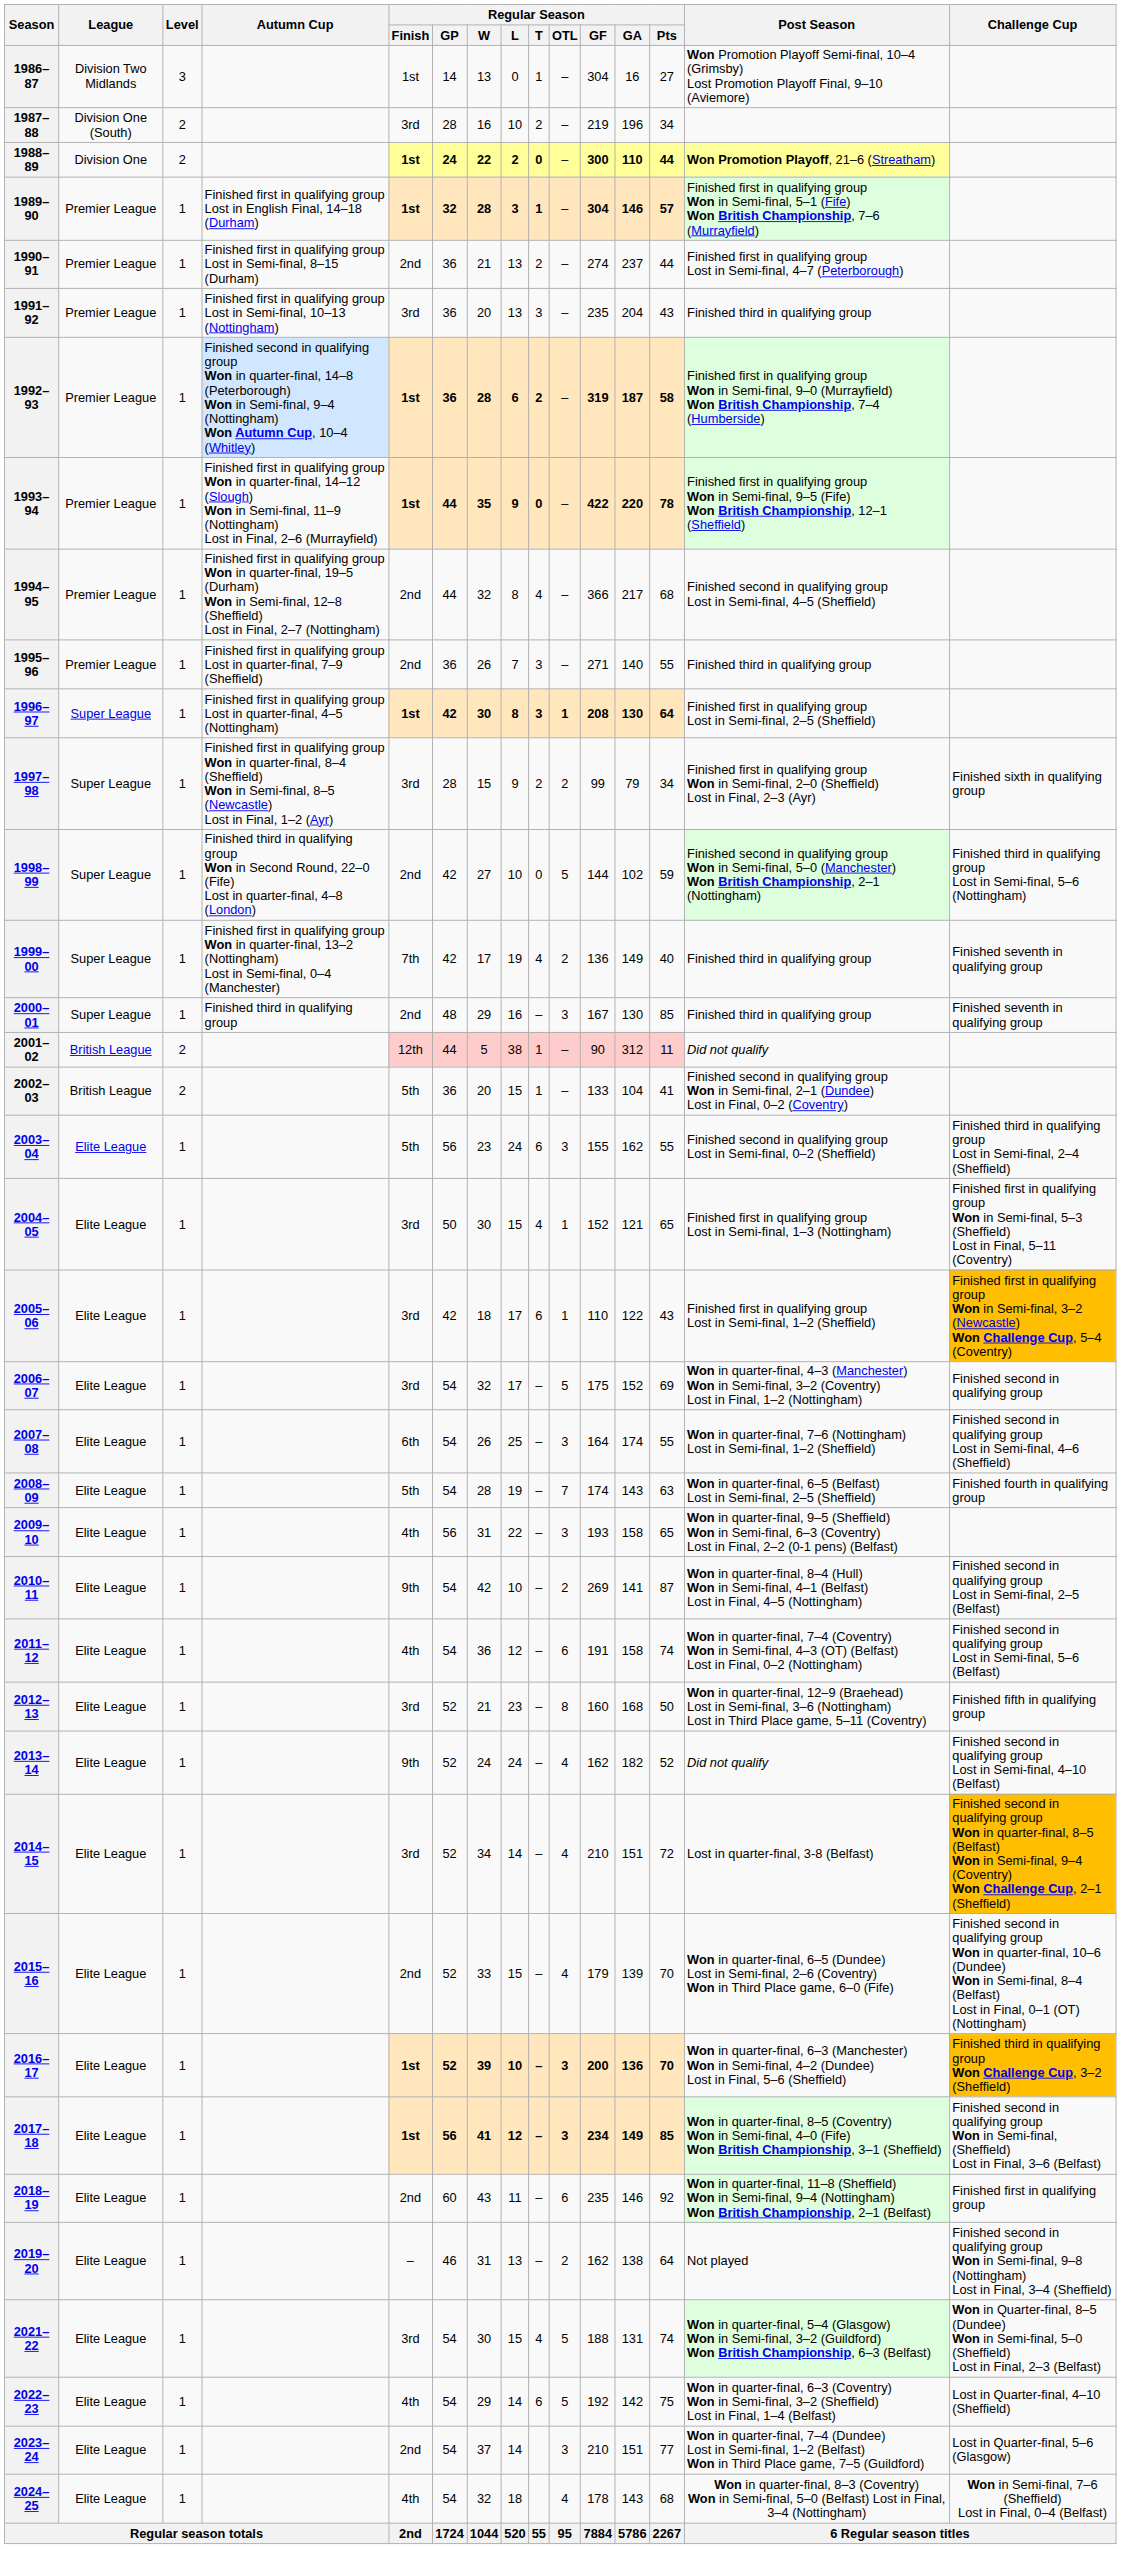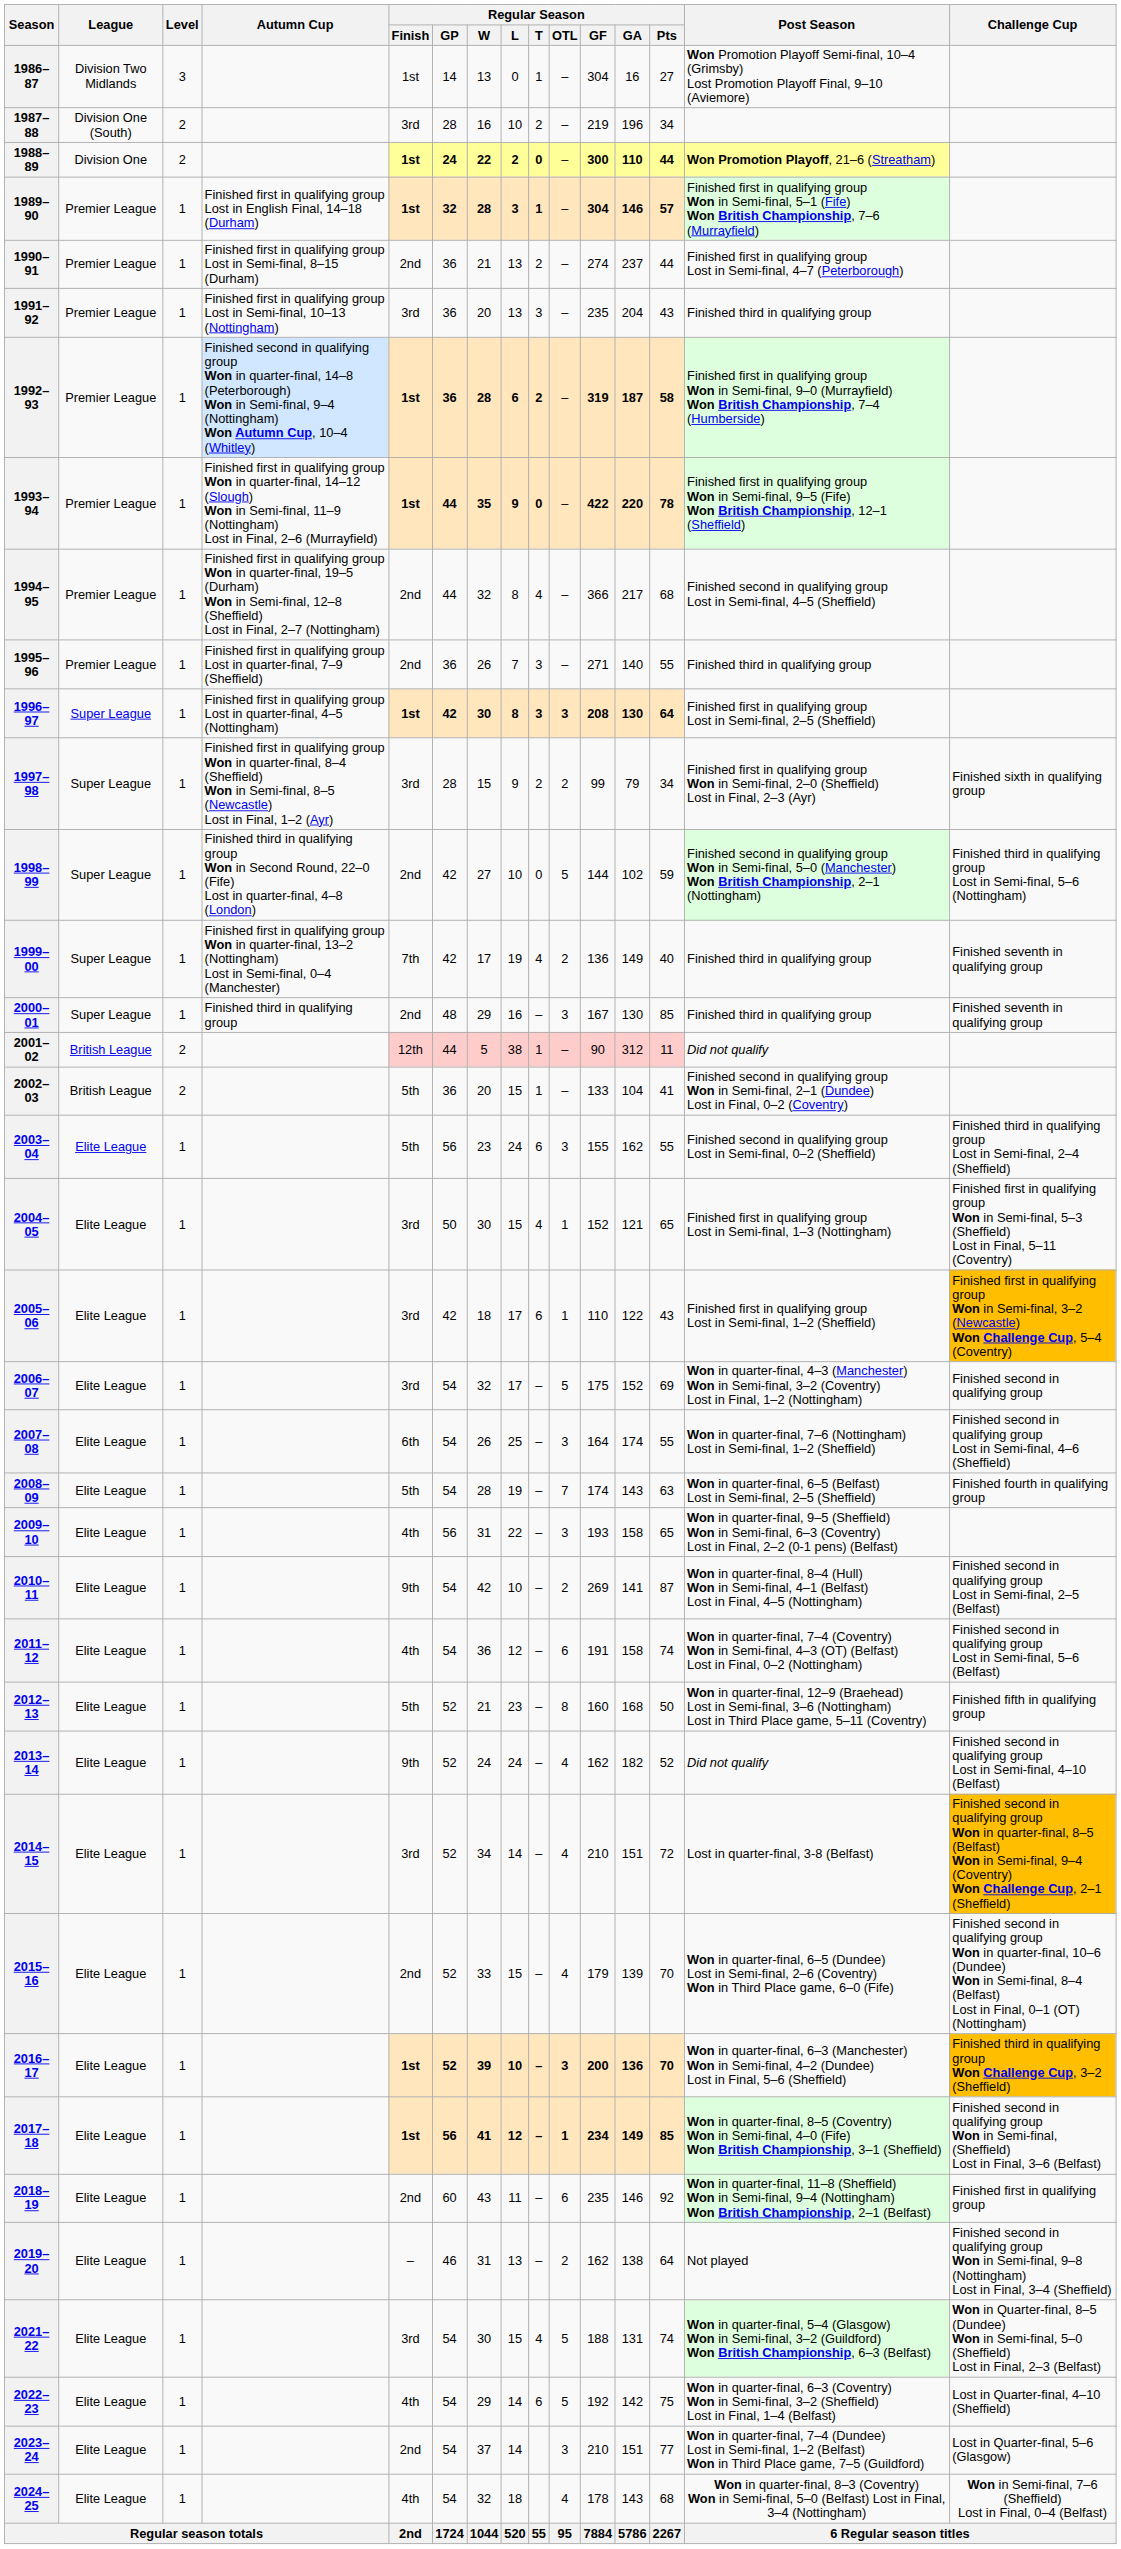(565, 714) 1 -> (565, 714) 3
(410, 1707) 3rd -> (410, 1707) 5th
(565, 2136) 3 -> (565, 2136) 1
